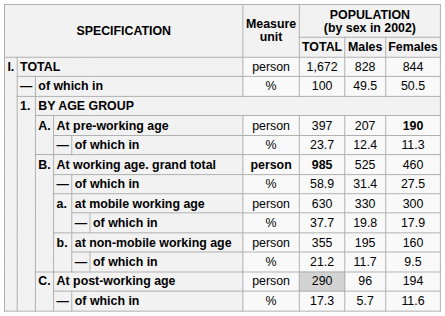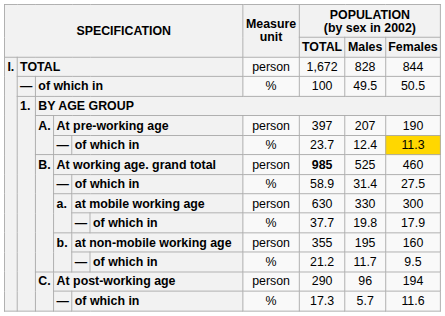(413, 125) bold -> (413, 125) normal
(413, 145) no background -> (413, 145) gold background
(271, 164) bold -> (271, 164) normal
(322, 281) lightgrey background -> (322, 281) no background
